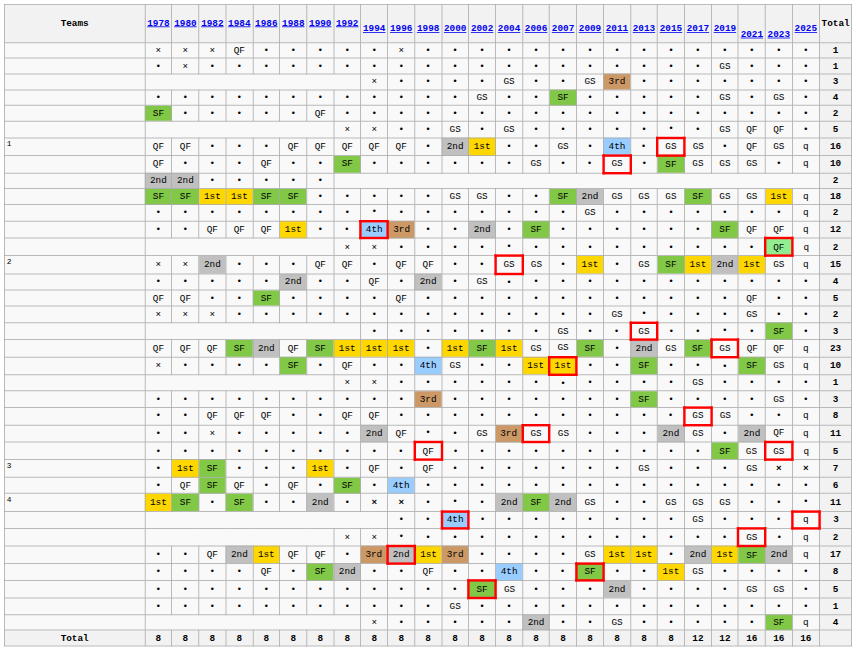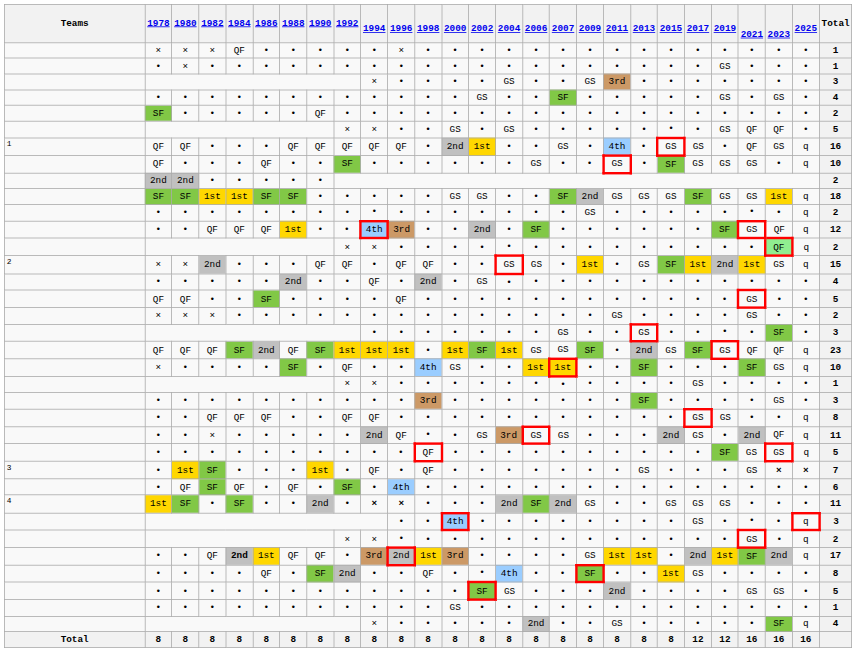(752, 229) QF -> (752, 229) GS
(752, 298) QF -> (752, 299) GS
(239, 554) normal -> (239, 556) bold
